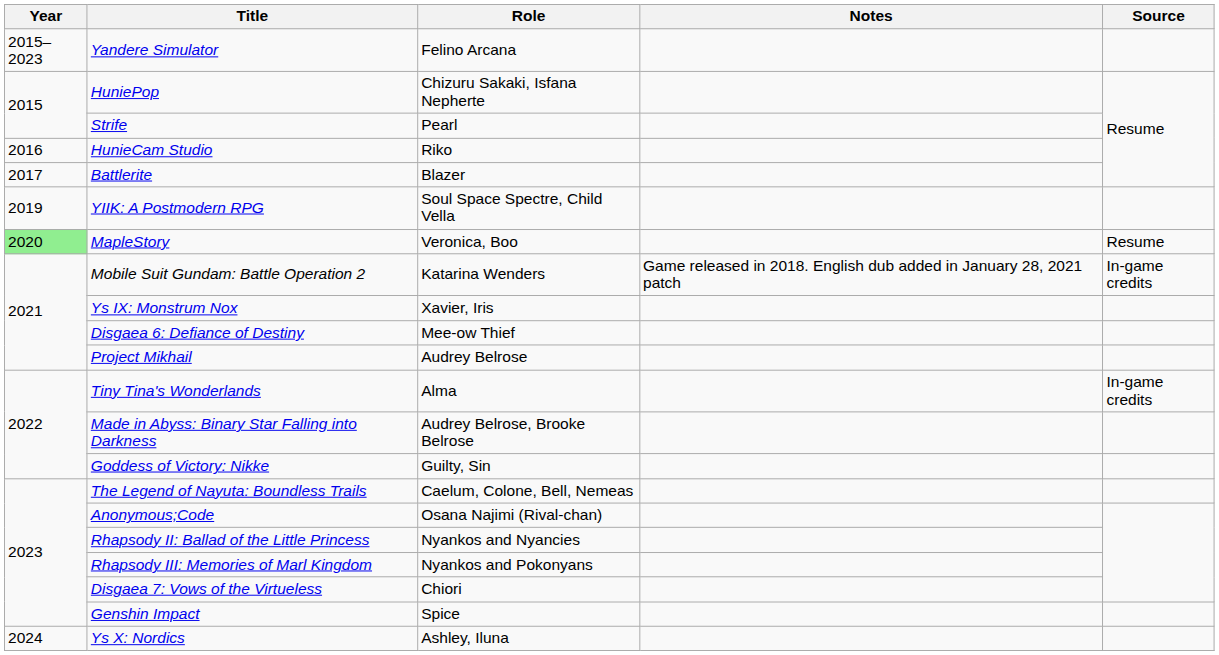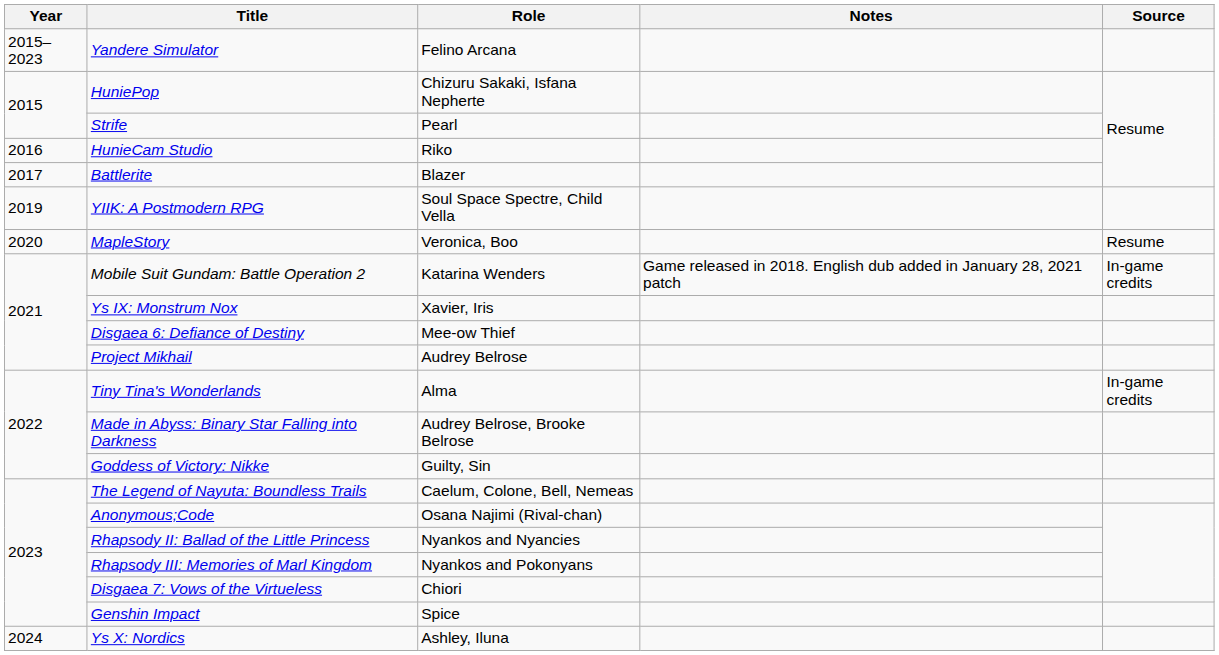(25, 241) lightgreen background -> (25, 241) no background
